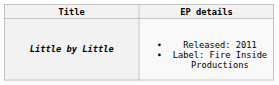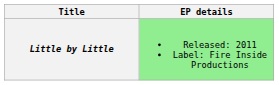(207, 54) no background -> (207, 54) lightgreen background
